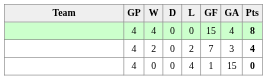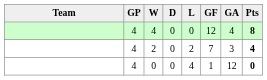(211, 31) 15 -> (211, 31) 12
(232, 66) 15 -> (232, 66) 12
